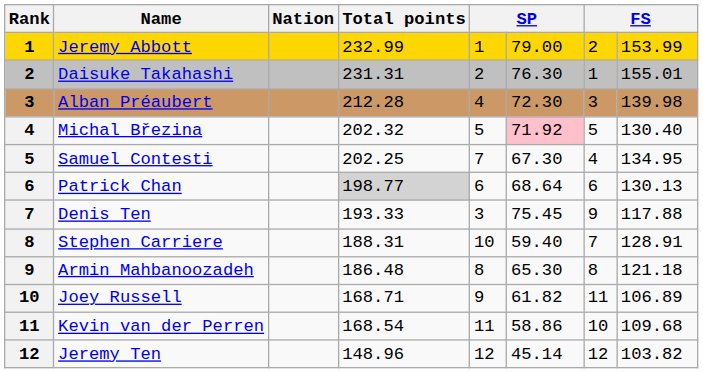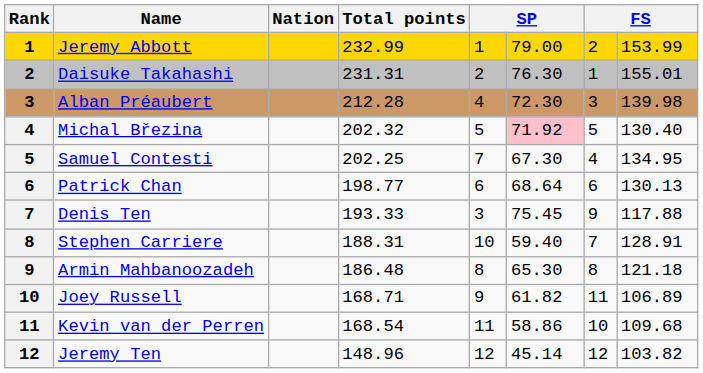(373, 186) lightgrey background -> (373, 186) no background
